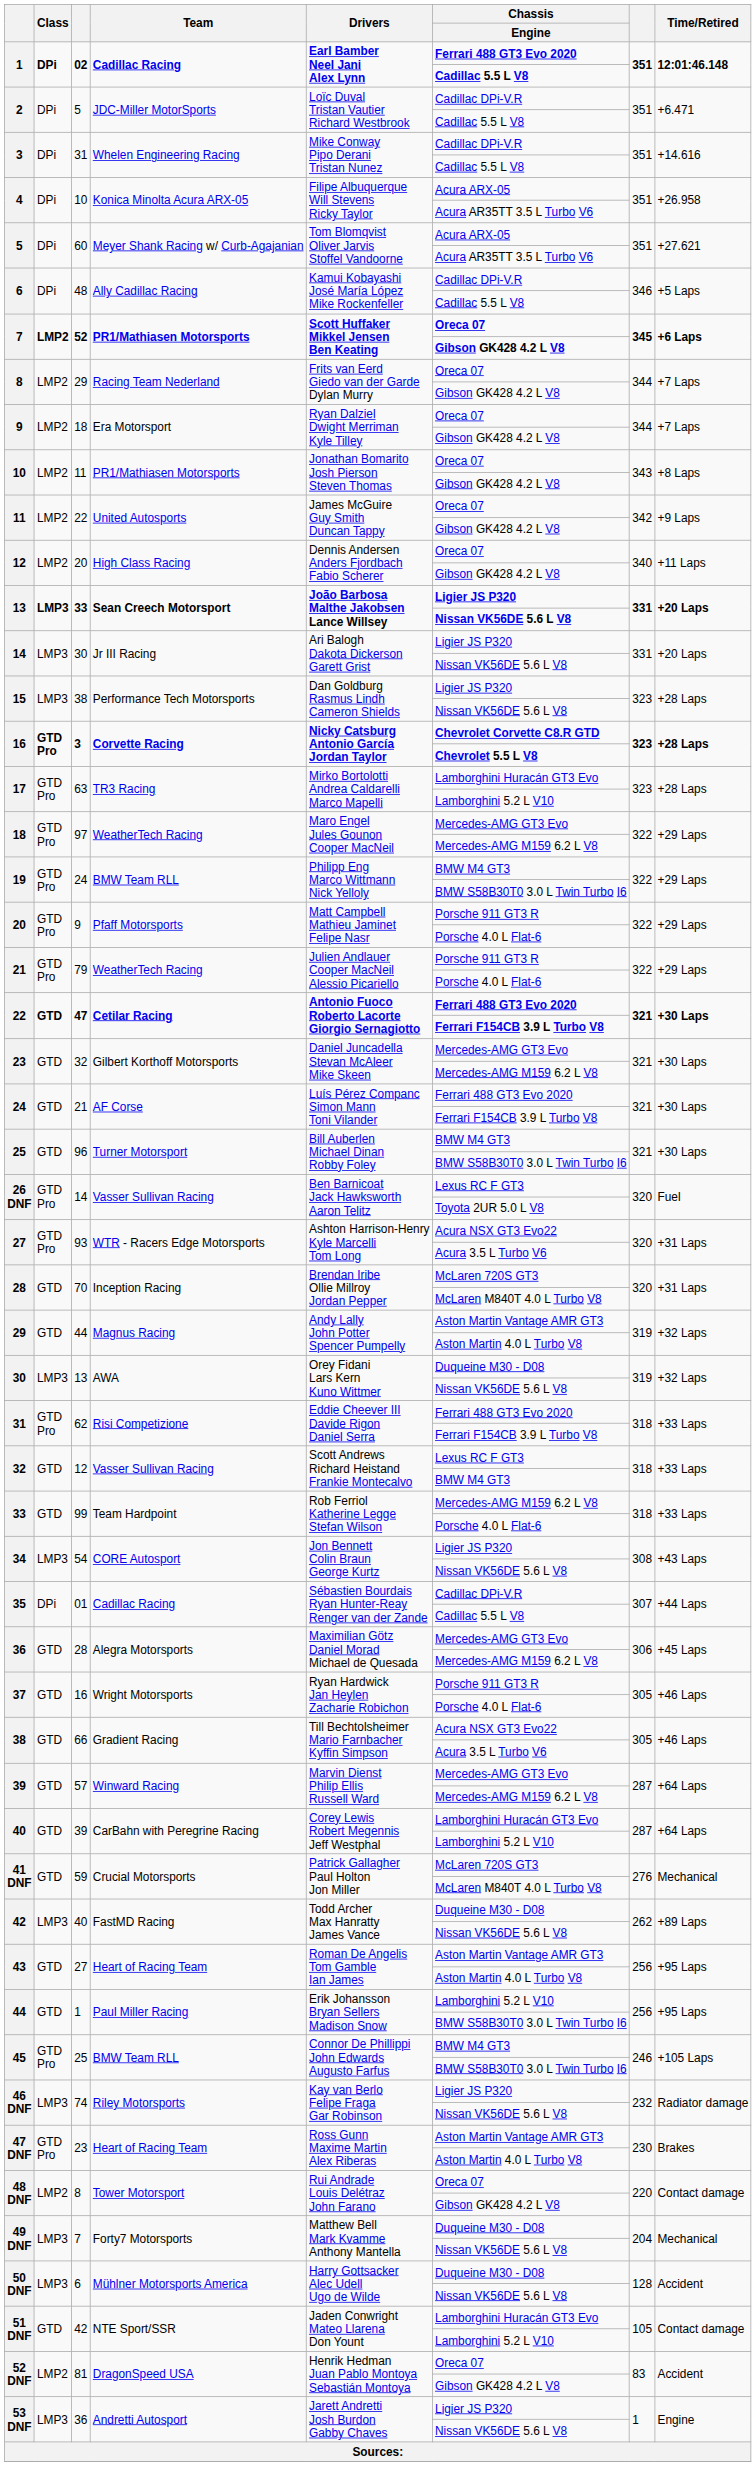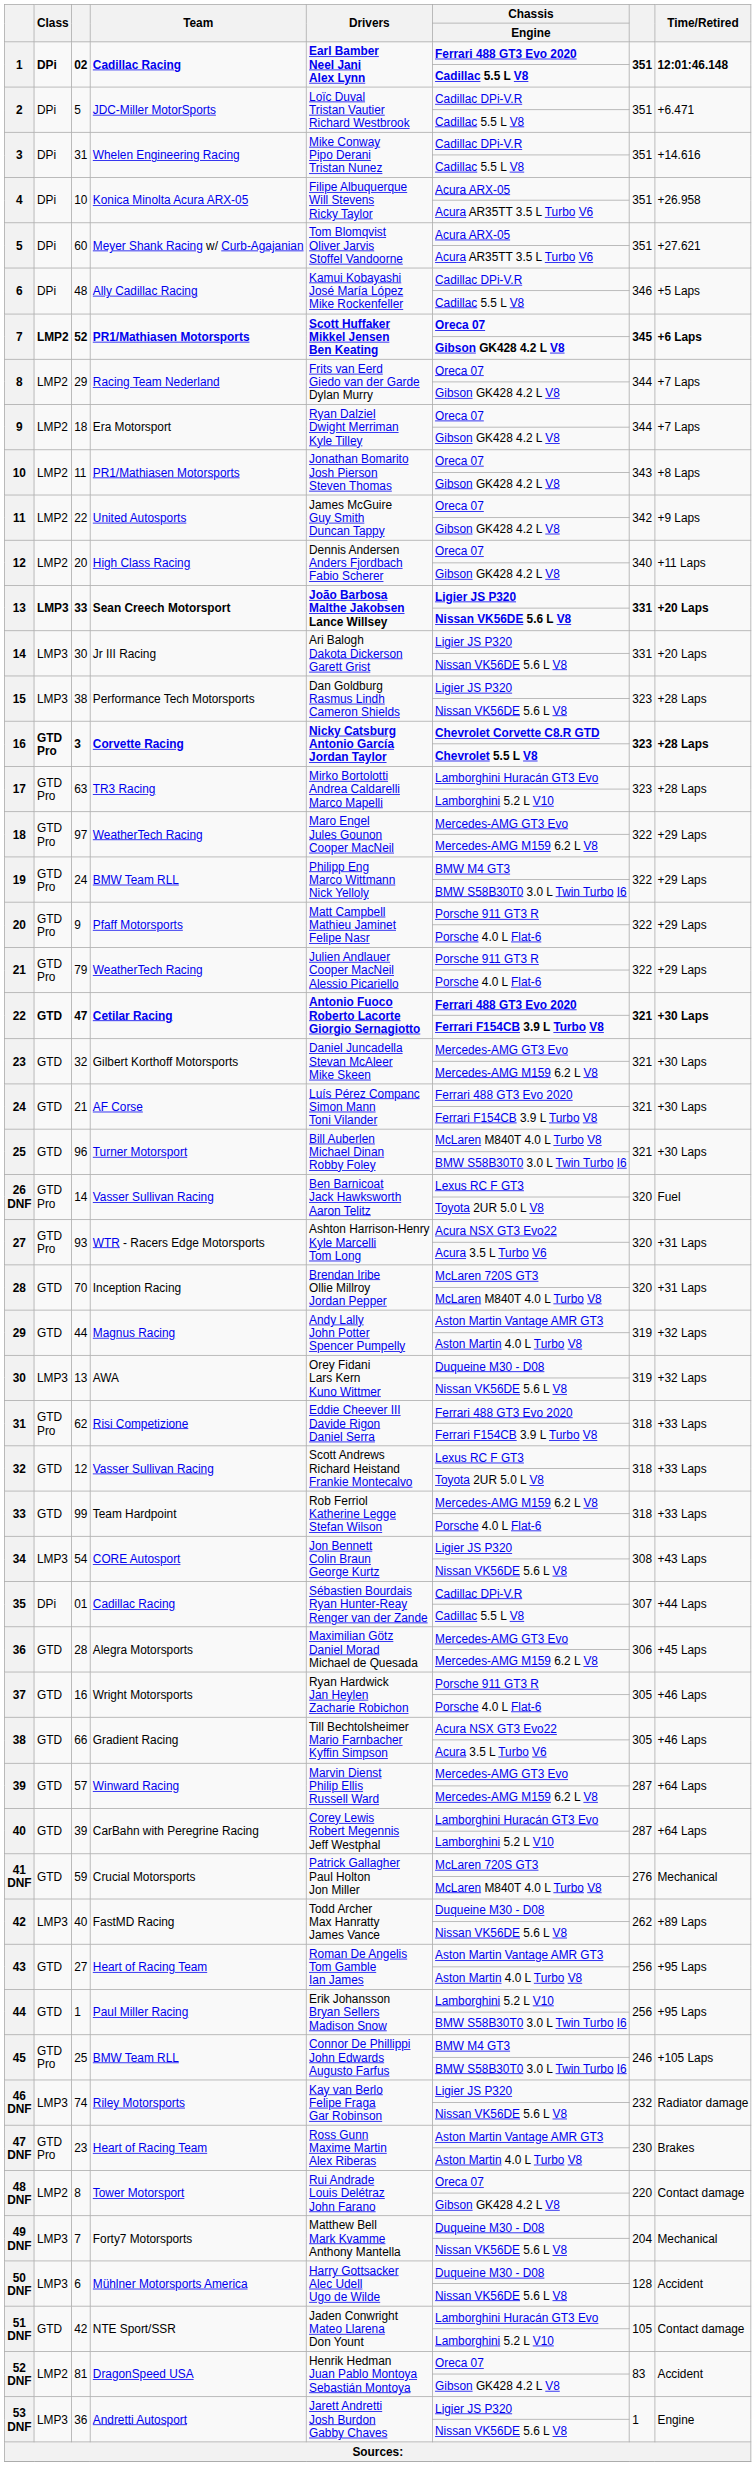(473, 1140) BMW M4 GT3 -> (518, 1140) McLaren M840T 4.0 L Turbo V8
(473, 1480) BMW M4 GT3 -> (490, 1480) Toyota 2UR 5.0 L V8
